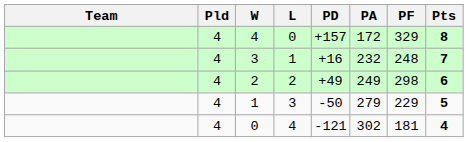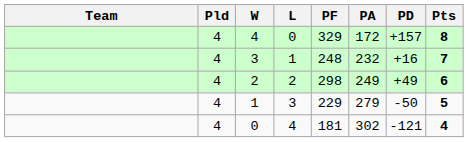columns swapped: (406, 16) <-> (331, 16)
